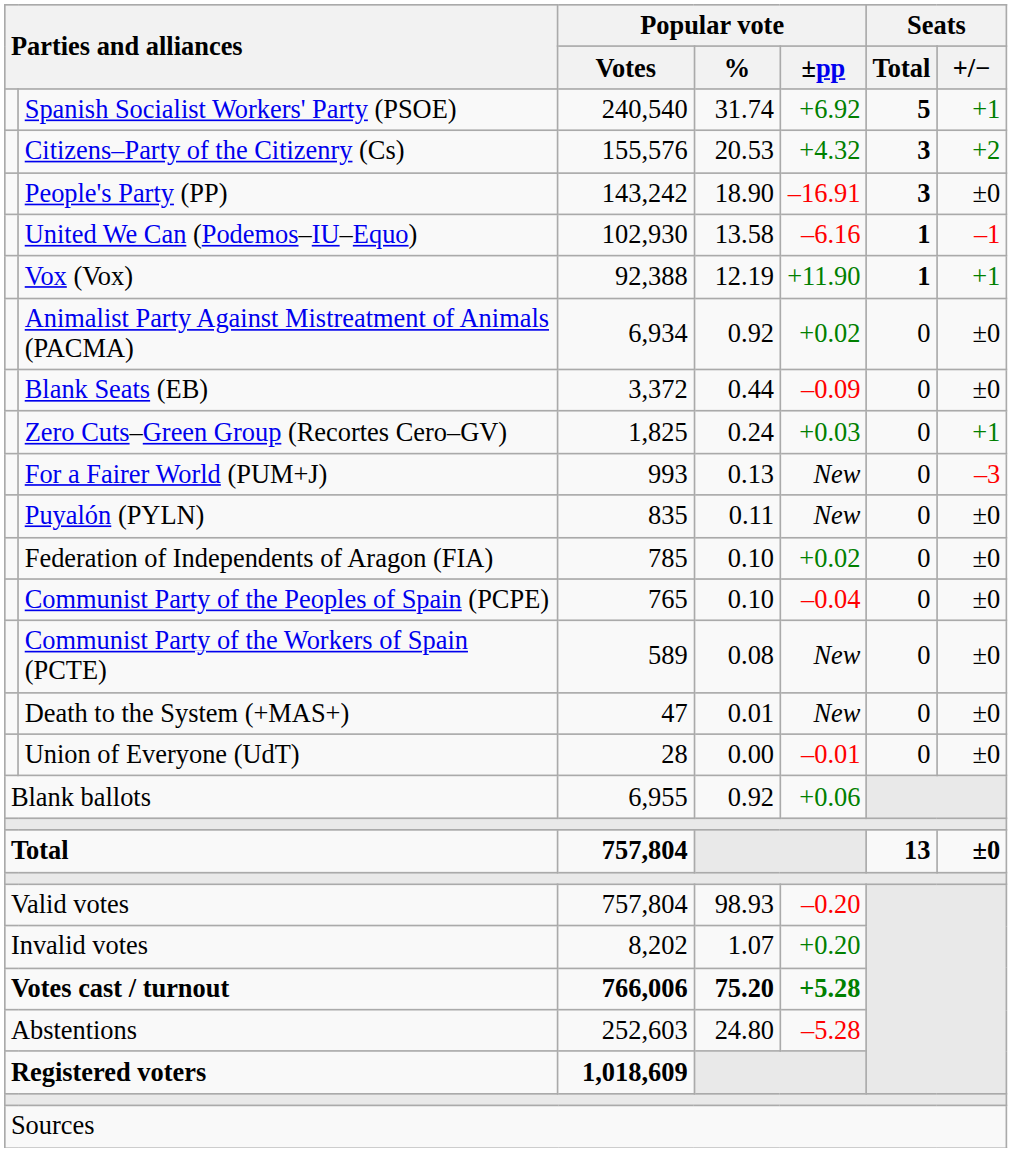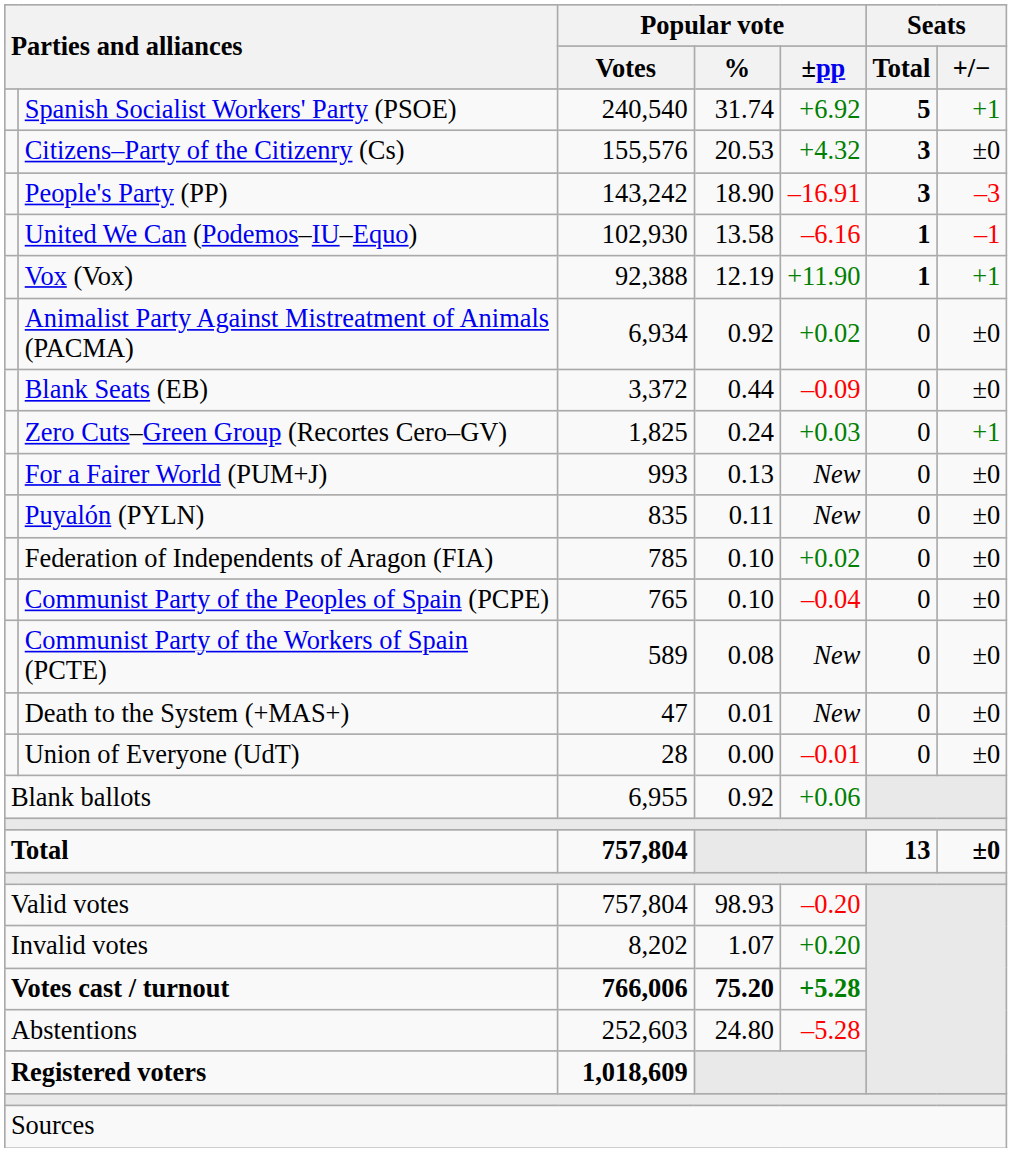(986, 151) +2 -> (986, 151) ±0
(986, 192) ±0 -> (987, 192) –3
(987, 473) –3 -> (986, 473) ±0
